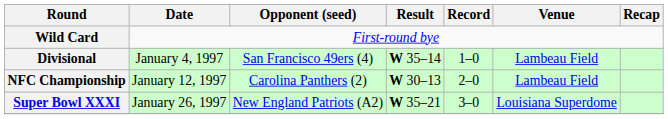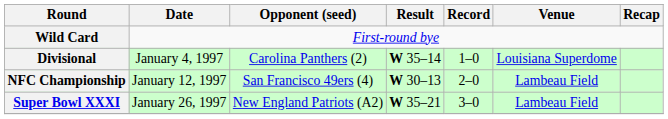(308, 59) San Francisco 49ers (4) -> (308, 59) Carolina Panthers (2)
(557, 59) Lambeau Field -> (557, 59) Louisiana Superdome
(308, 80) Carolina Panthers (2) -> (308, 80) San Francisco 49ers (4)
(557, 102) Louisiana Superdome -> (557, 102) Lambeau Field
